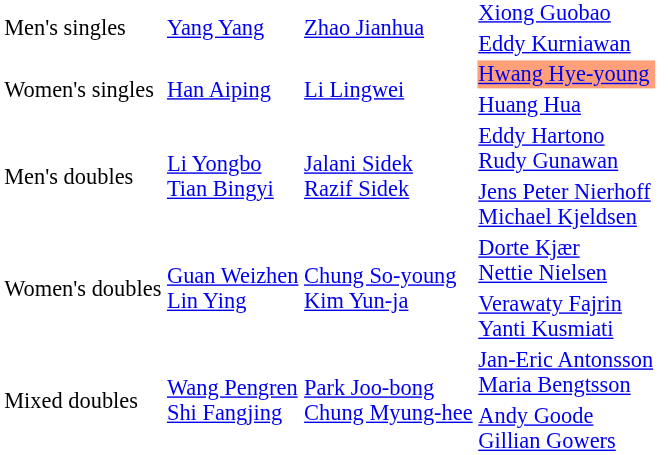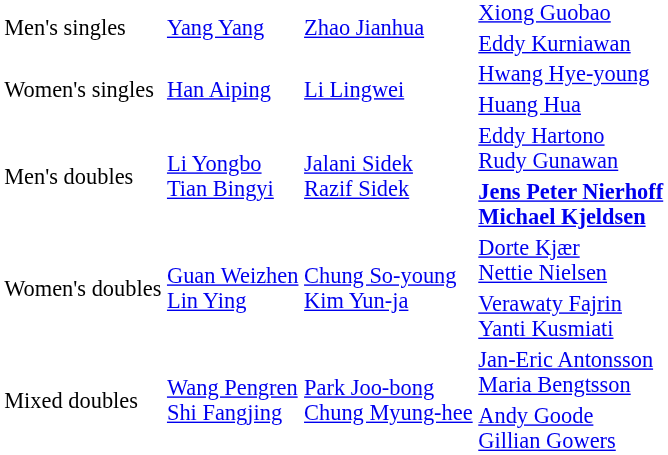(564, 74) lightsalmon background -> (564, 74) no background
(565, 204) normal -> (571, 204) bold
